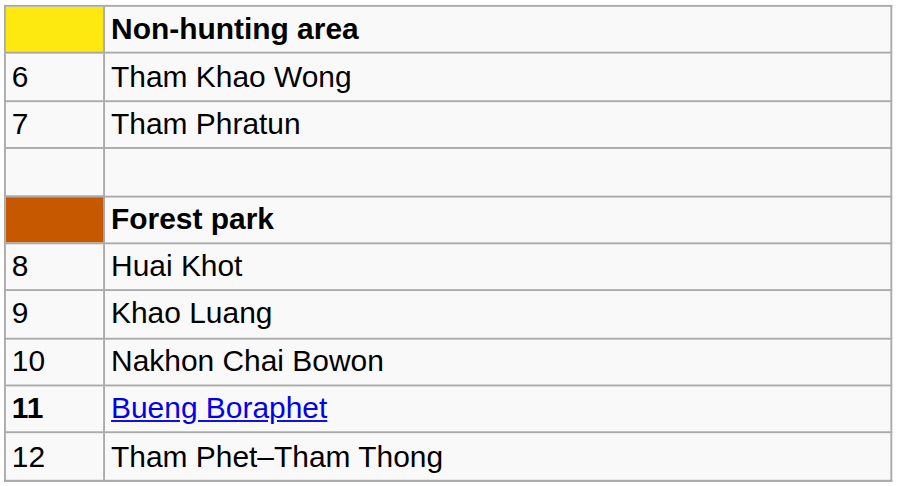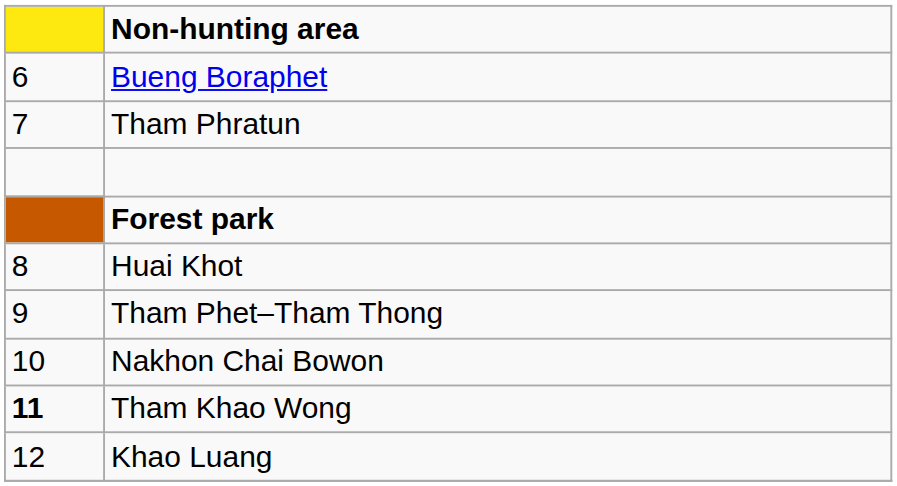(231, 76) Tham Khao Wong -> (219, 76) Bueng Boraphet
(192, 313) Khao Luang -> (277, 313) Tham Phet–Tham Thong
(219, 408) Bueng Boraphet -> (231, 408) Tham Khao Wong
(277, 456) Tham Phet–Tham Thong -> (192, 456) Khao Luang
